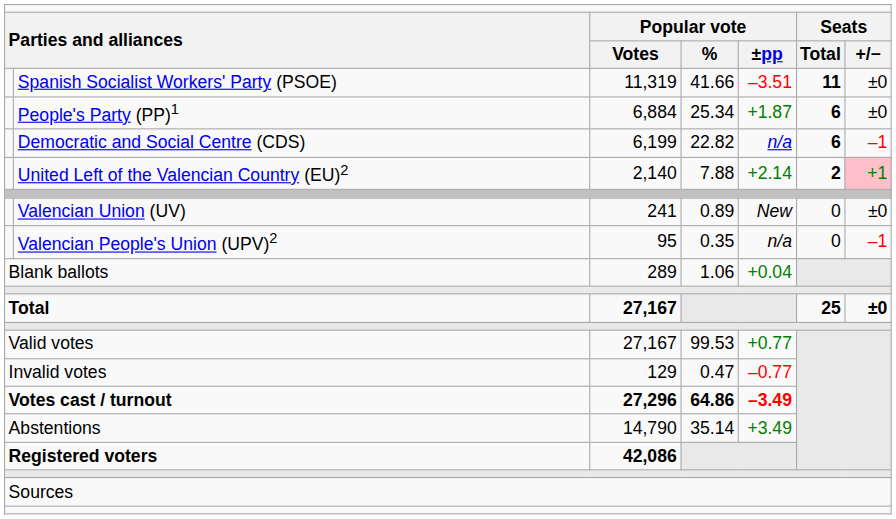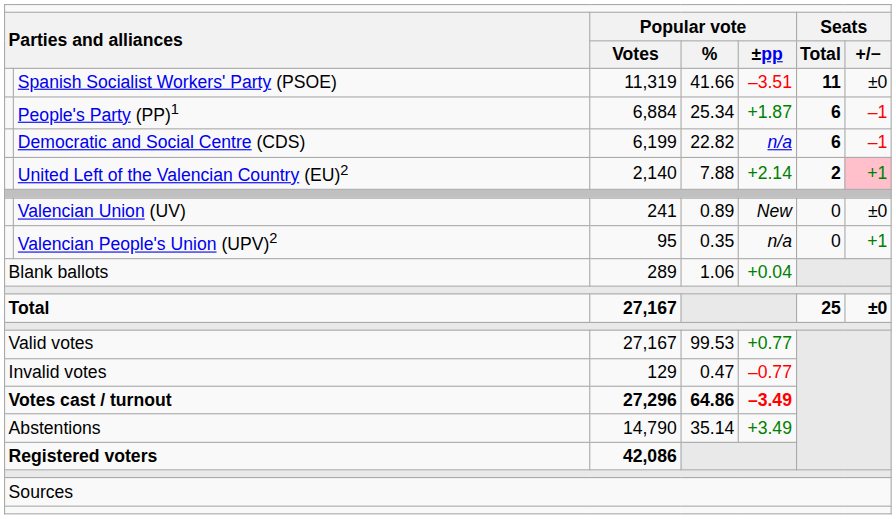(878, 112) ±0 -> (878, 112) –1
(878, 241) –1 -> (877, 241) +1
